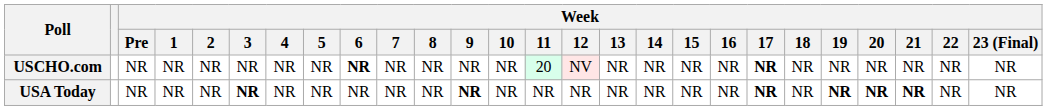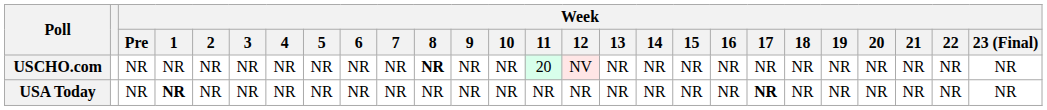(359, 67) bold -> (359, 67) normal
(433, 67) normal -> (433, 67) bold
(766, 67) bold -> (766, 67) normal
(174, 92) normal -> (174, 92) bold
(248, 92) bold -> (248, 92) normal
(470, 92) bold -> (470, 92) normal
(840, 92) bold -> (840, 92) normal
(877, 92) bold -> (877, 92) normal
(914, 92) bold -> (914, 92) normal
